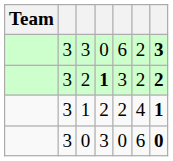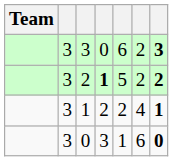(122, 79) 3 -> (122, 79) 5
(122, 140) 0 -> (122, 140) 1
